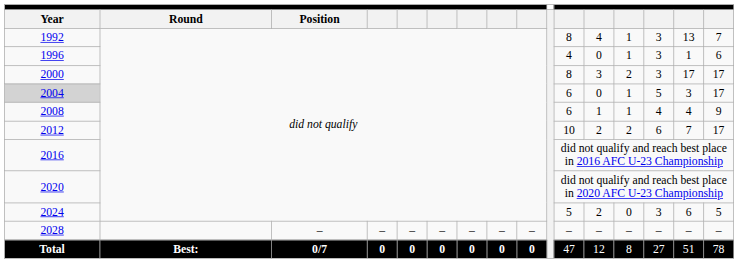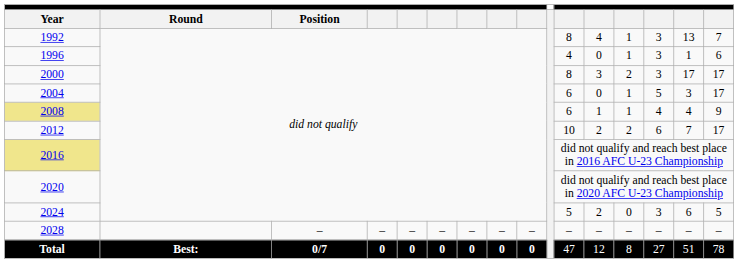(52, 93) lightgrey background -> (52, 93) no background
(52, 111) no background -> (52, 111) khaki background
(52, 155) no background -> (52, 155) khaki background
